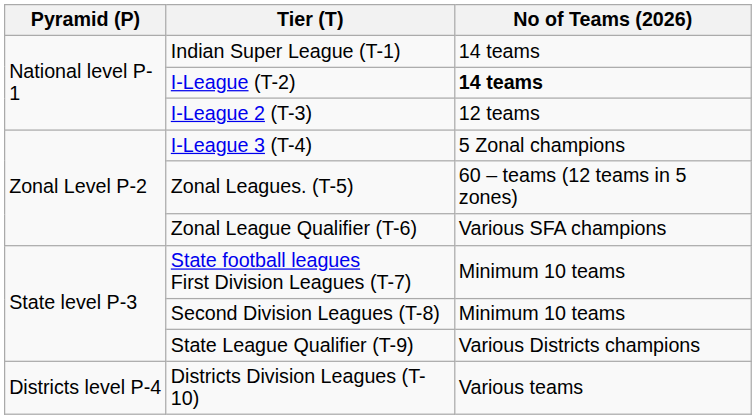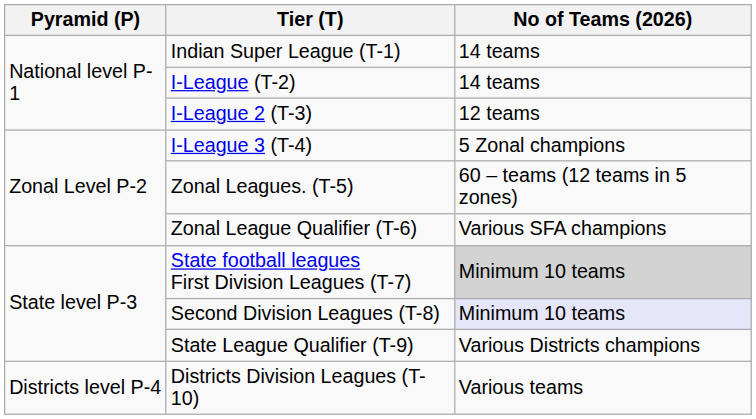(501, 82) bold -> (499, 82) normal
(542, 271) no background -> (542, 271) lightgrey background
(542, 314) no background -> (542, 314) lavender background
